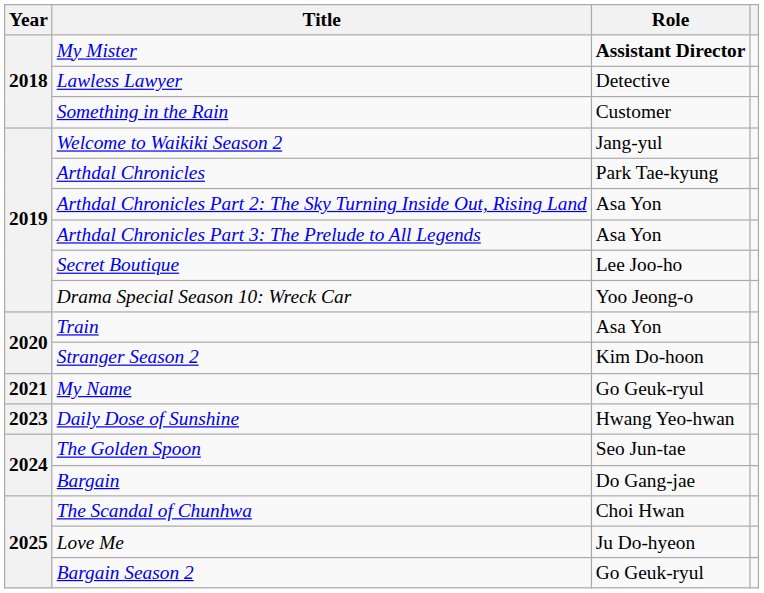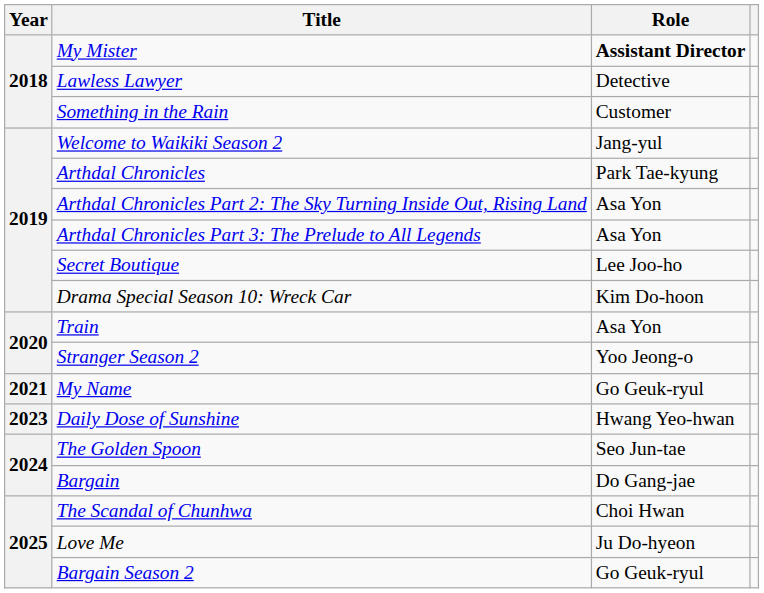(644, 296) Yoo Jeong-o -> (650, 296) Kim Do-hoon
(650, 357) Kim Do-hoon -> (644, 357) Yoo Jeong-o
